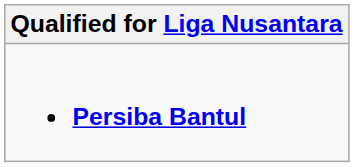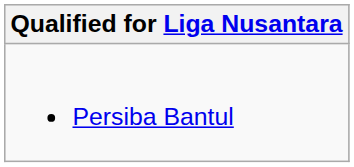(177, 116) bold -> (177, 116) normal
